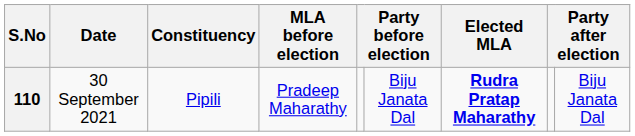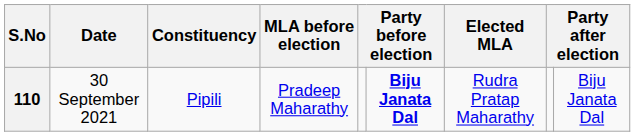(403, 99) normal -> (405, 99) bold
(494, 99) bold -> (495, 99) normal
